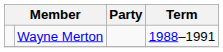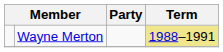(182, 36) no background -> (182, 36) khaki background
